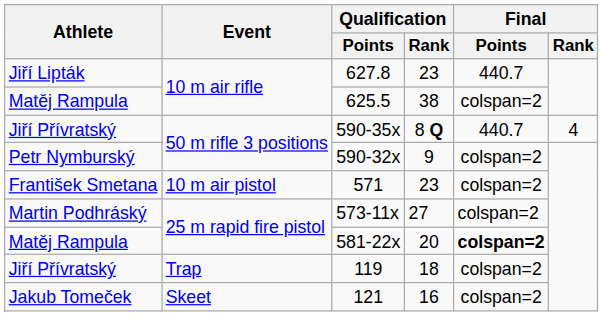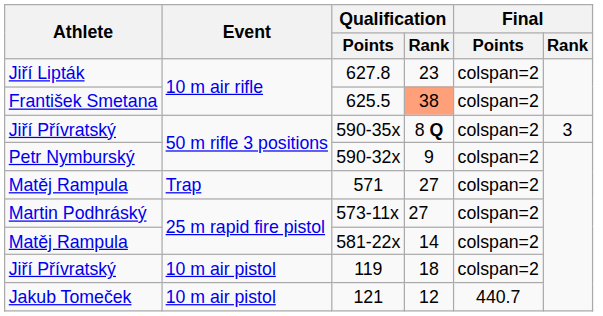(501, 73) 440.7 -> (498, 73) colspan=2
(68, 101) Matěj Rampula -> (83, 101) František Smetana
(429, 101) no background -> (429, 101) lightsalmon background
(501, 129) 440.7 -> (498, 129) colspan=2
(573, 129) 4 -> (567, 129) 3
(83, 185) František Smetana -> (68, 185) Matěj Rampula
(221, 185) 10 m air pistol -> (184, 185) Trap
(429, 185) 23 -> (429, 185) 27
(429, 241) 20 -> (429, 241) 14
(501, 241) bold -> (498, 241) normal
(184, 269) Trap -> (221, 269) 10 m air pistol
(188, 297) Skeet -> (221, 297) 10 m air pistol
(429, 297) 16 -> (429, 297) 12
(501, 297) colspan=2 -> (498, 297) 440.7
